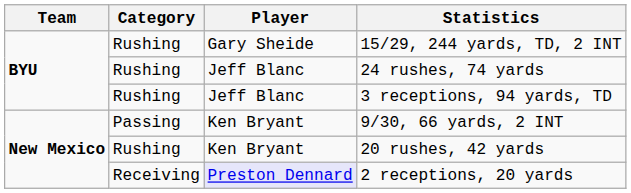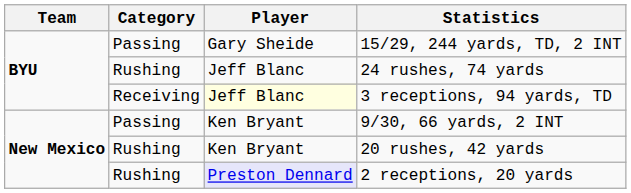(147, 44) Rushing -> (147, 44) Passing
(147, 97) Rushing -> (156, 97) Receiving
(256, 97) no background -> (256, 97) lightyellow background
(156, 176) Receiving -> (147, 176) Rushing
